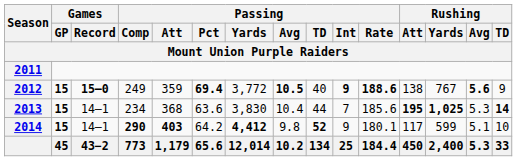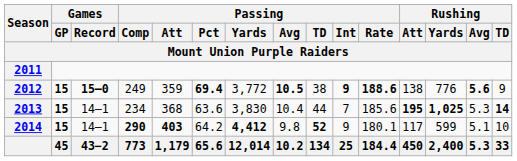(319, 89) 40 -> (319, 89) 38
(446, 89) 767 -> (446, 89) 776
